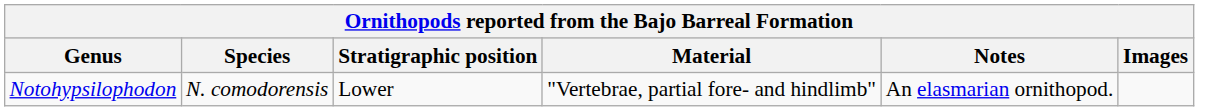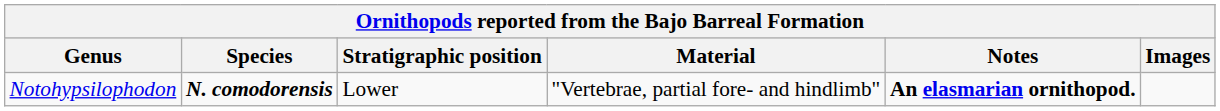(257, 88) normal -> (259, 88) bold
(1000, 88) normal -> (1013, 88) bold
